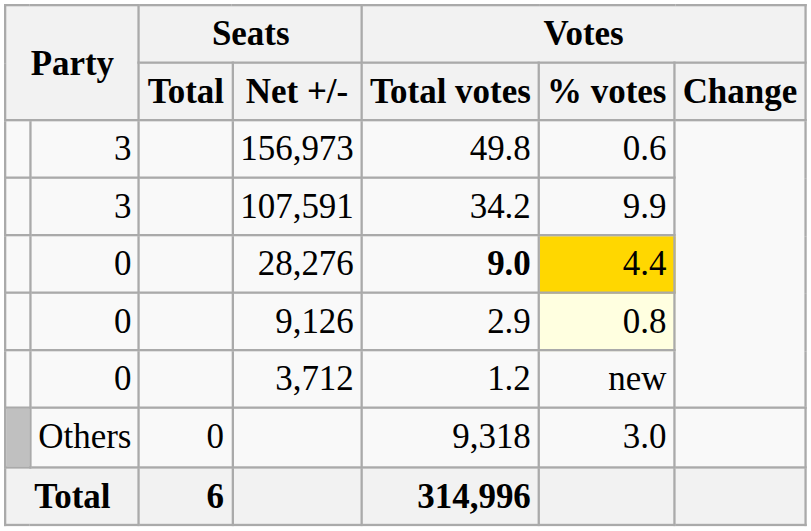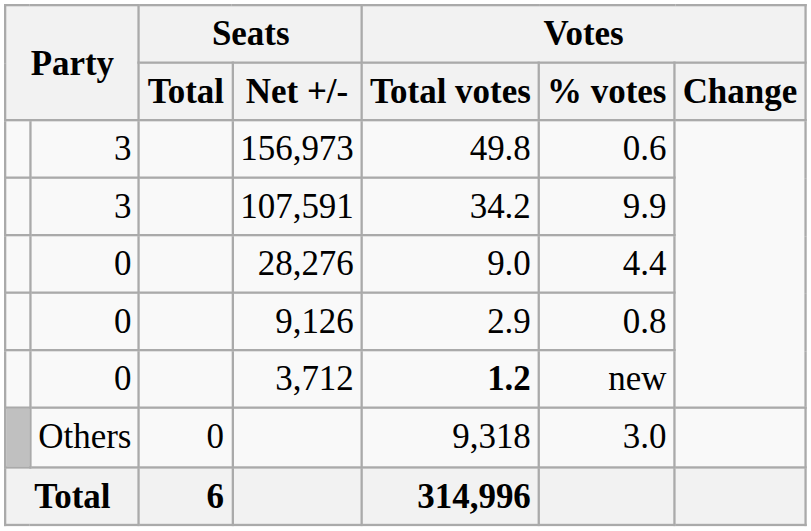(509, 264) bold -> (509, 264) normal
(645, 264) gold background -> (645, 264) no background
(645, 321) lightyellow background -> (645, 321) no background
(509, 379) normal -> (509, 379) bold
